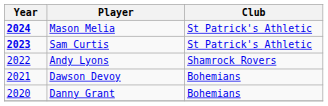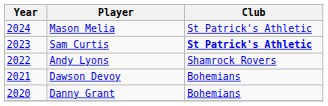(19, 29) bold -> (19, 29) normal
(19, 45) bold -> (19, 45) normal
(250, 45) normal -> (250, 45) bold
